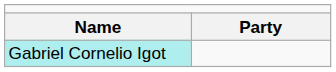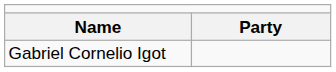(87, 54) paleturquoise background -> (87, 54) no background
